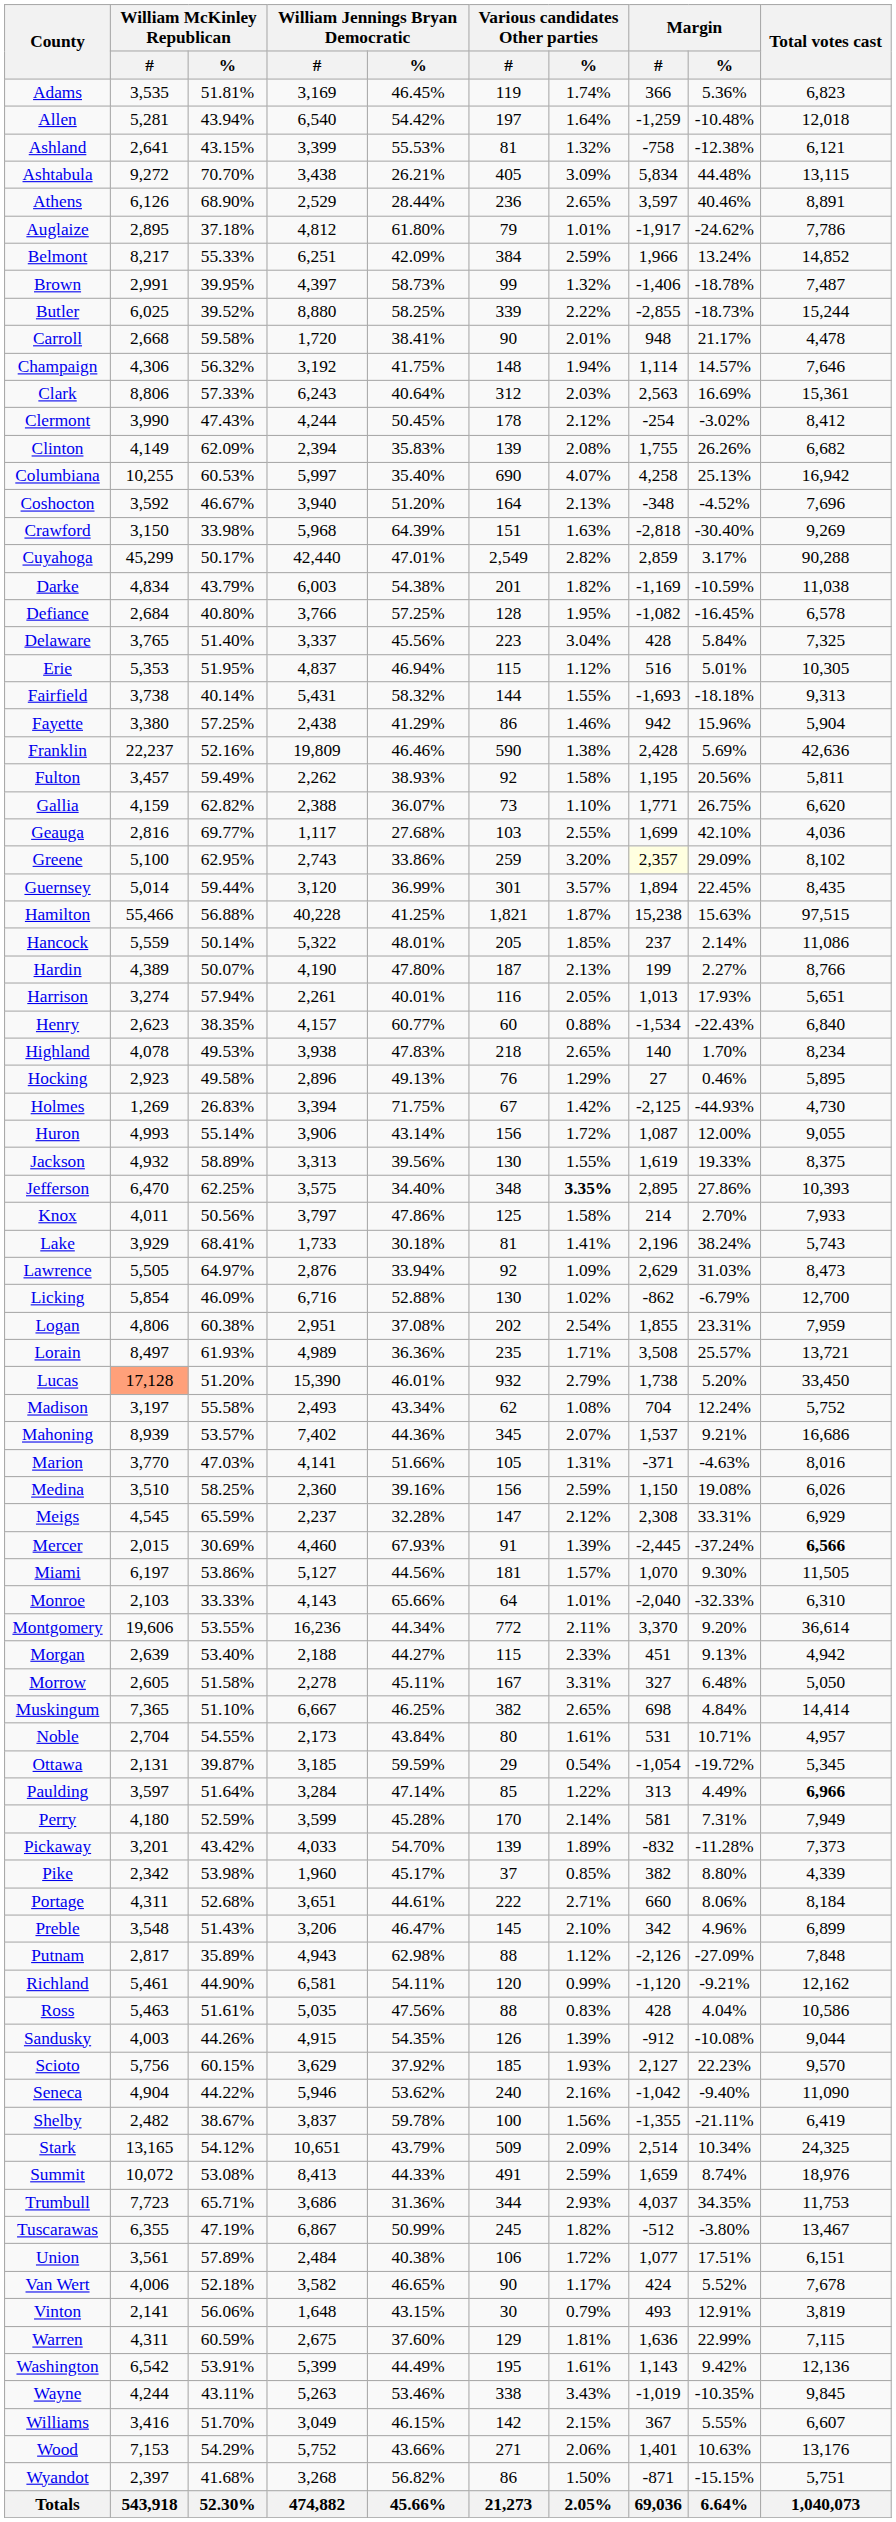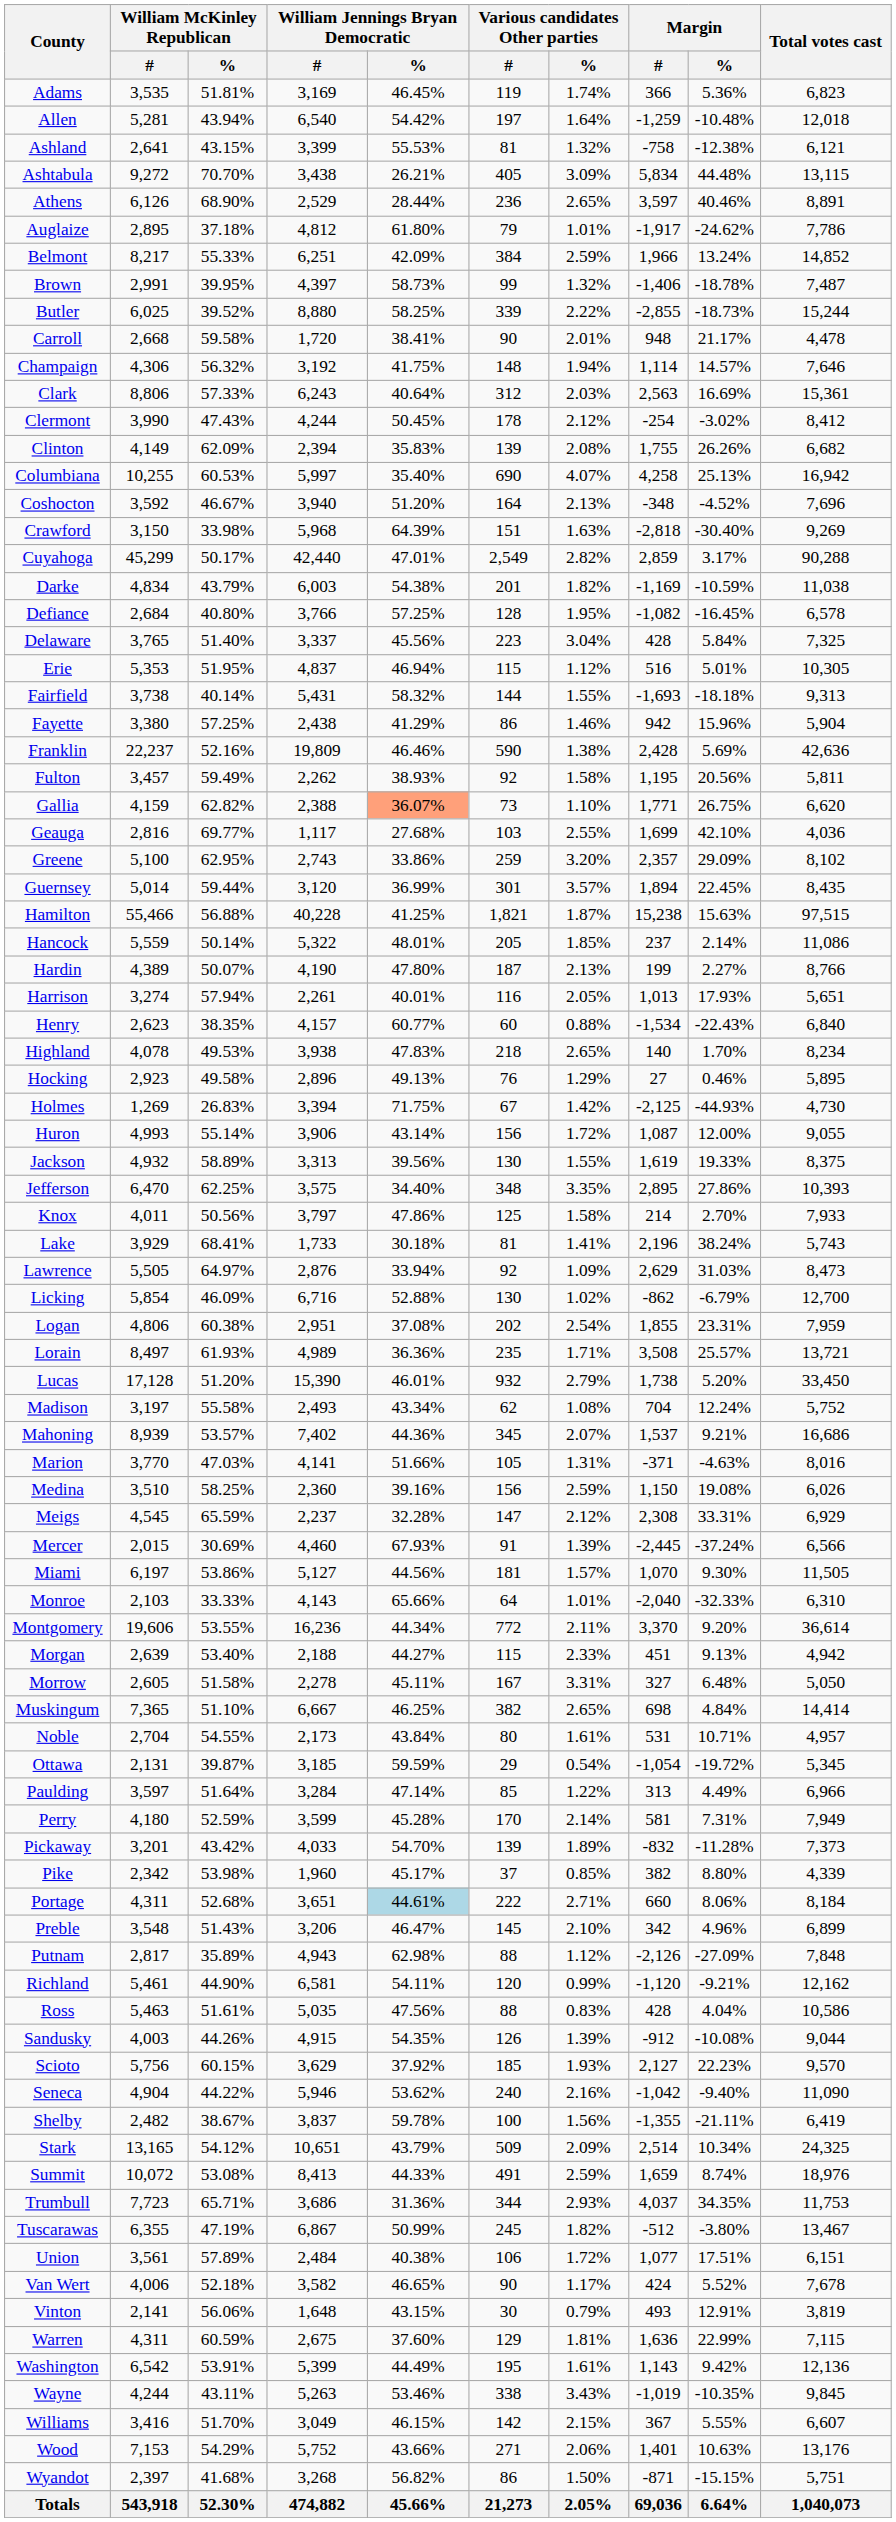(418, 804) no background -> (418, 804) lightsalmon background
(658, 859) lightyellow background -> (658, 859) no background
(588, 1188) bold -> (588, 1188) normal
(150, 1380) lightsalmon background -> (150, 1380) no background
(826, 1544) bold -> (826, 1544) normal
(826, 1791) bold -> (826, 1791) normal
(418, 1901) no background -> (418, 1901) lightblue background
